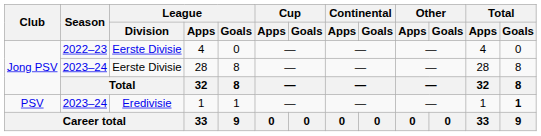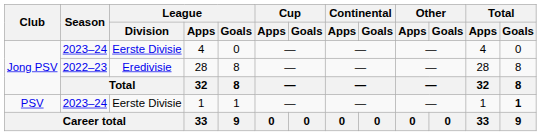(85, 49) 2022–23 -> (85, 49) 2023–24
(85, 67) 2023–24 -> (85, 67) 2022–23
(147, 67) Eerste Divisie -> (147, 67) Eredivisie
(147, 103) Eredivisie -> (147, 103) Eerste Divisie
